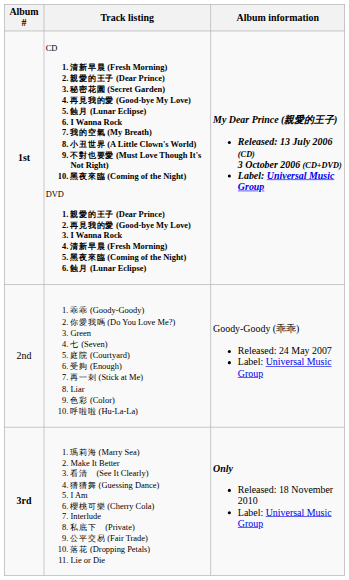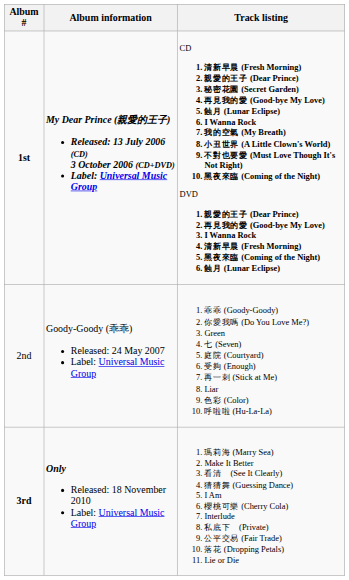columns swapped: (278, 17) <-> (127, 17)
